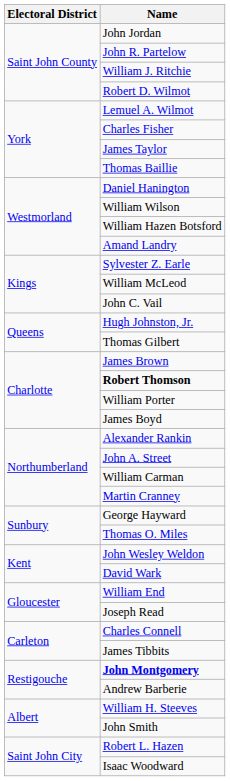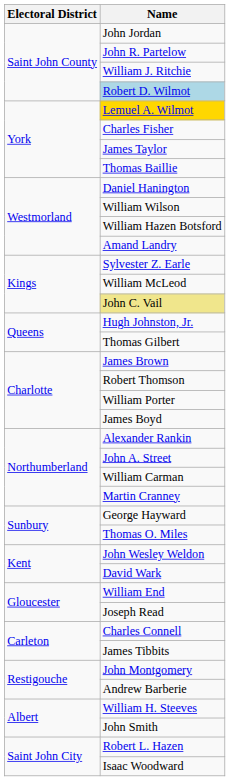(146, 91) no background -> (146, 91) lightblue background
(148, 110) no background -> (148, 110) gold background
(132, 303) no background -> (132, 303) khaki background
(147, 380) bold -> (144, 380) normal
(151, 669) bold -> (147, 669) normal
